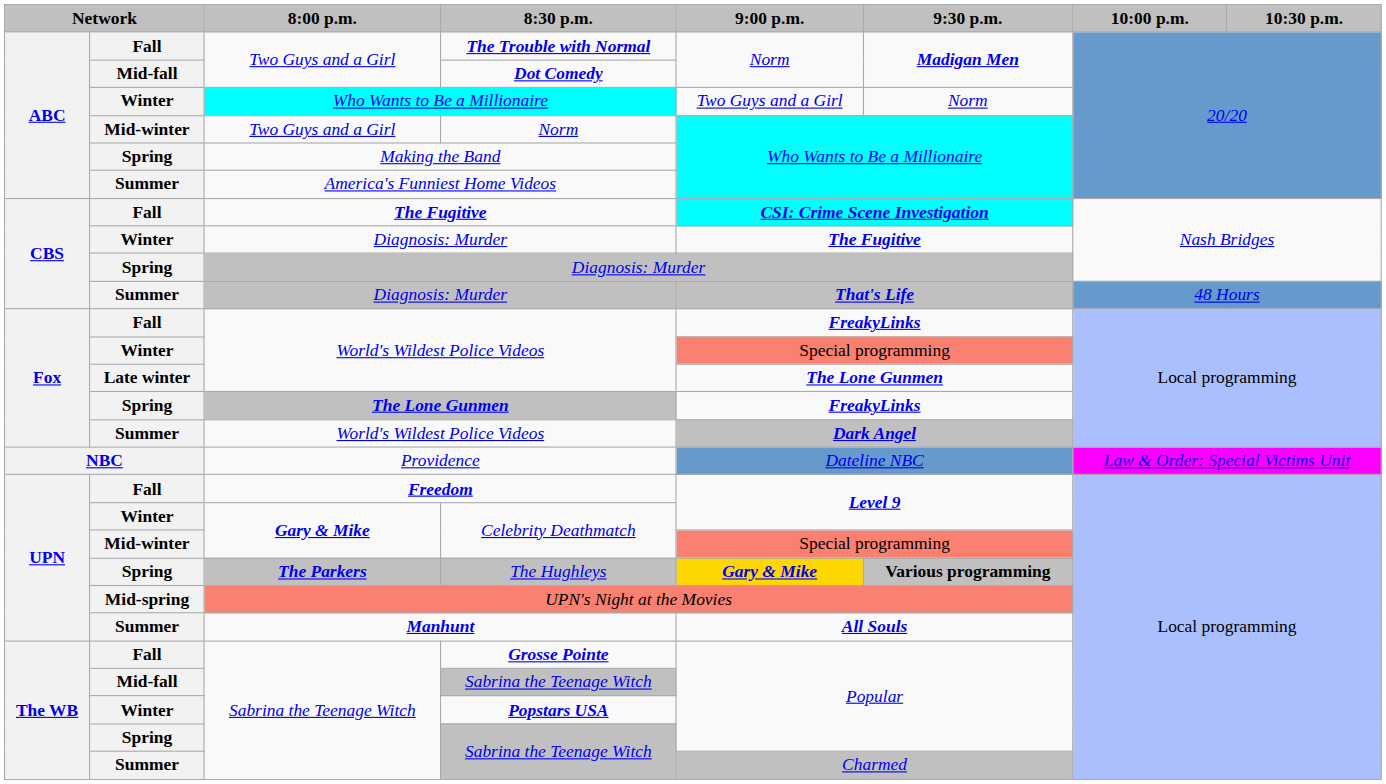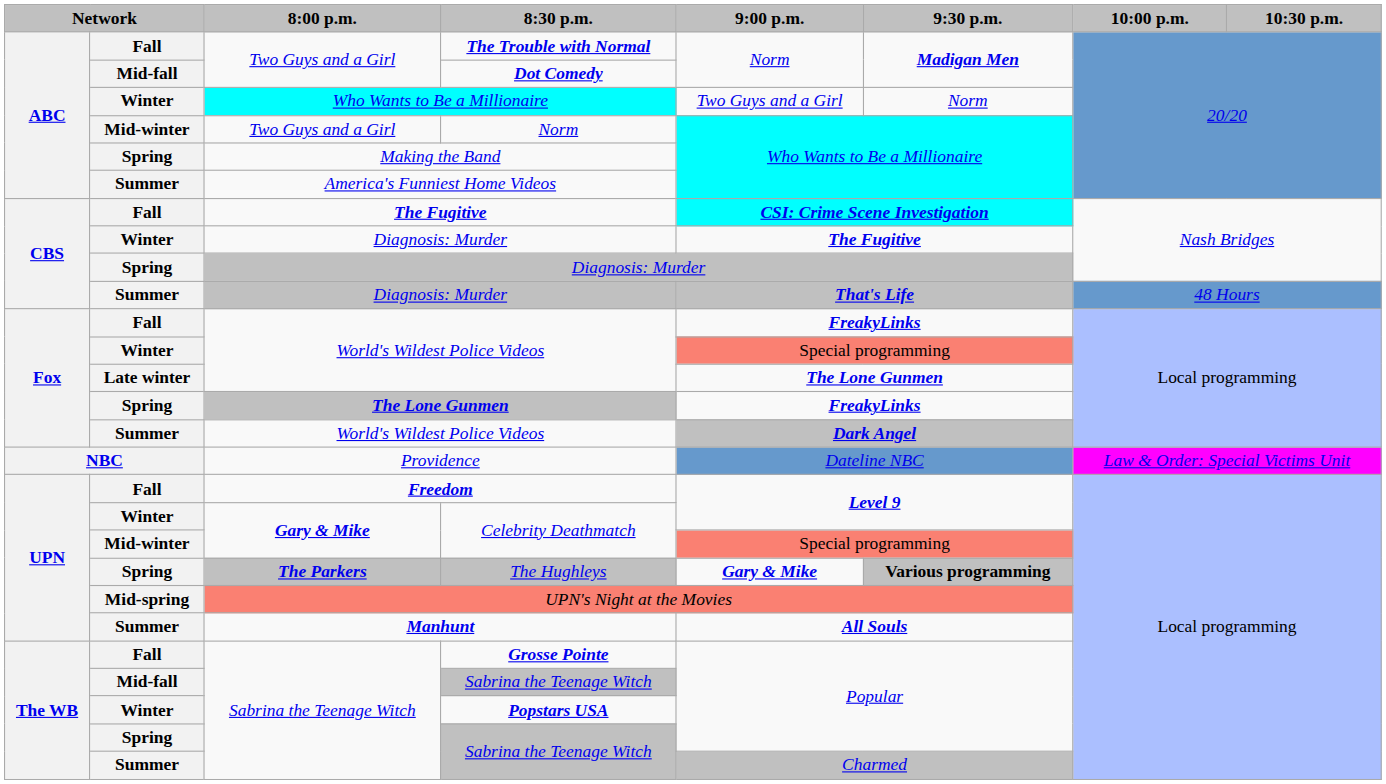(770, 571) gold background -> (770, 571) no background
